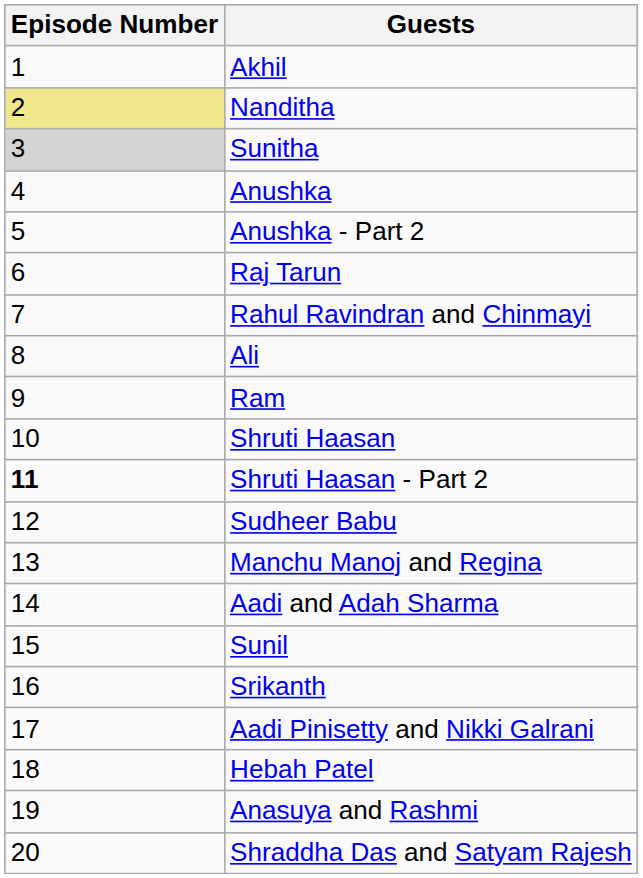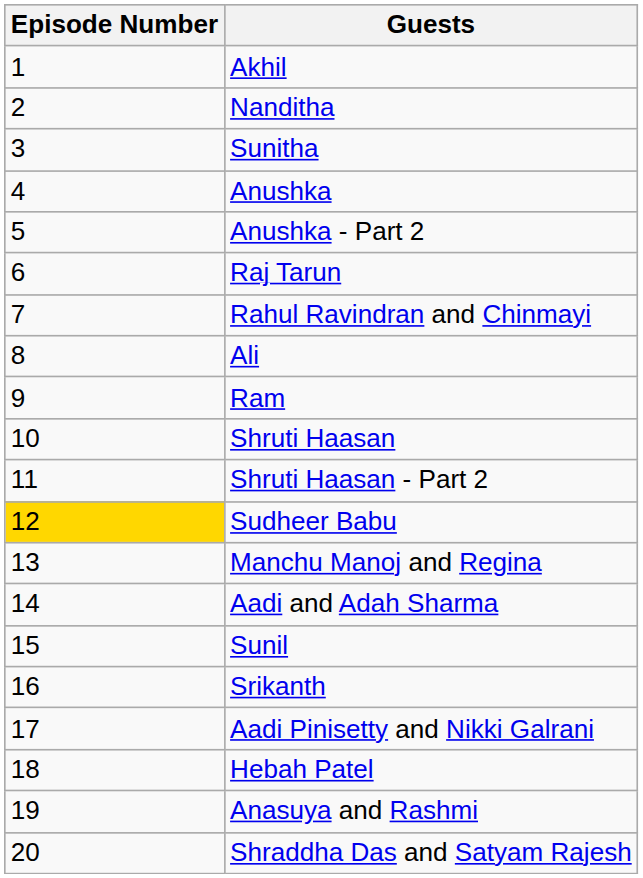(18, 107) khaki background -> (18, 107) no background
(18, 149) lightgrey background -> (18, 149) no background
(25, 480) bold -> (24, 480) normal
(25, 521) no background -> (25, 521) gold background
